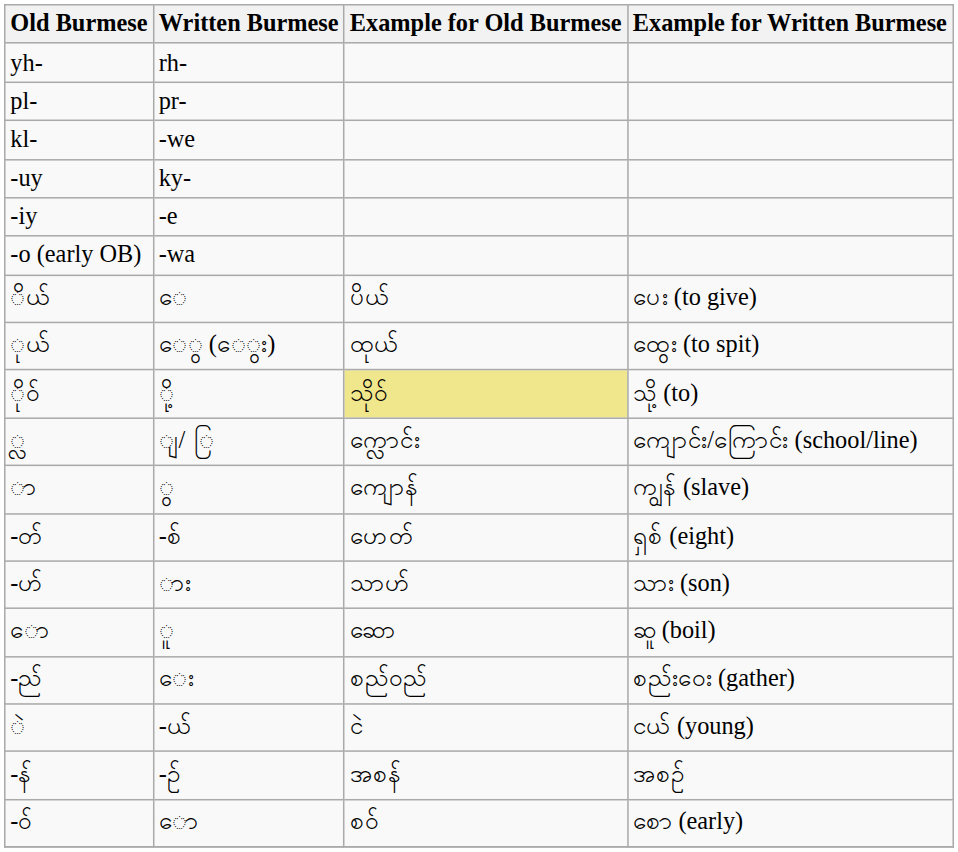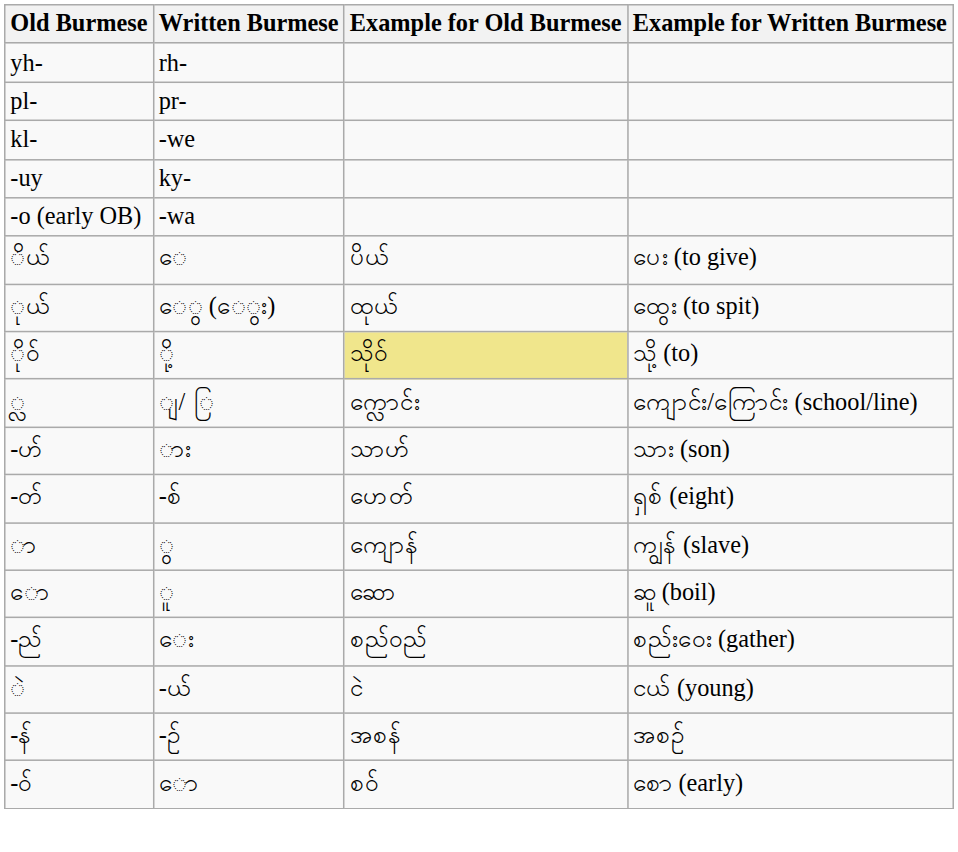- row: (24, 216)
rows swapped: (27, 582) <-> (23, 487)
